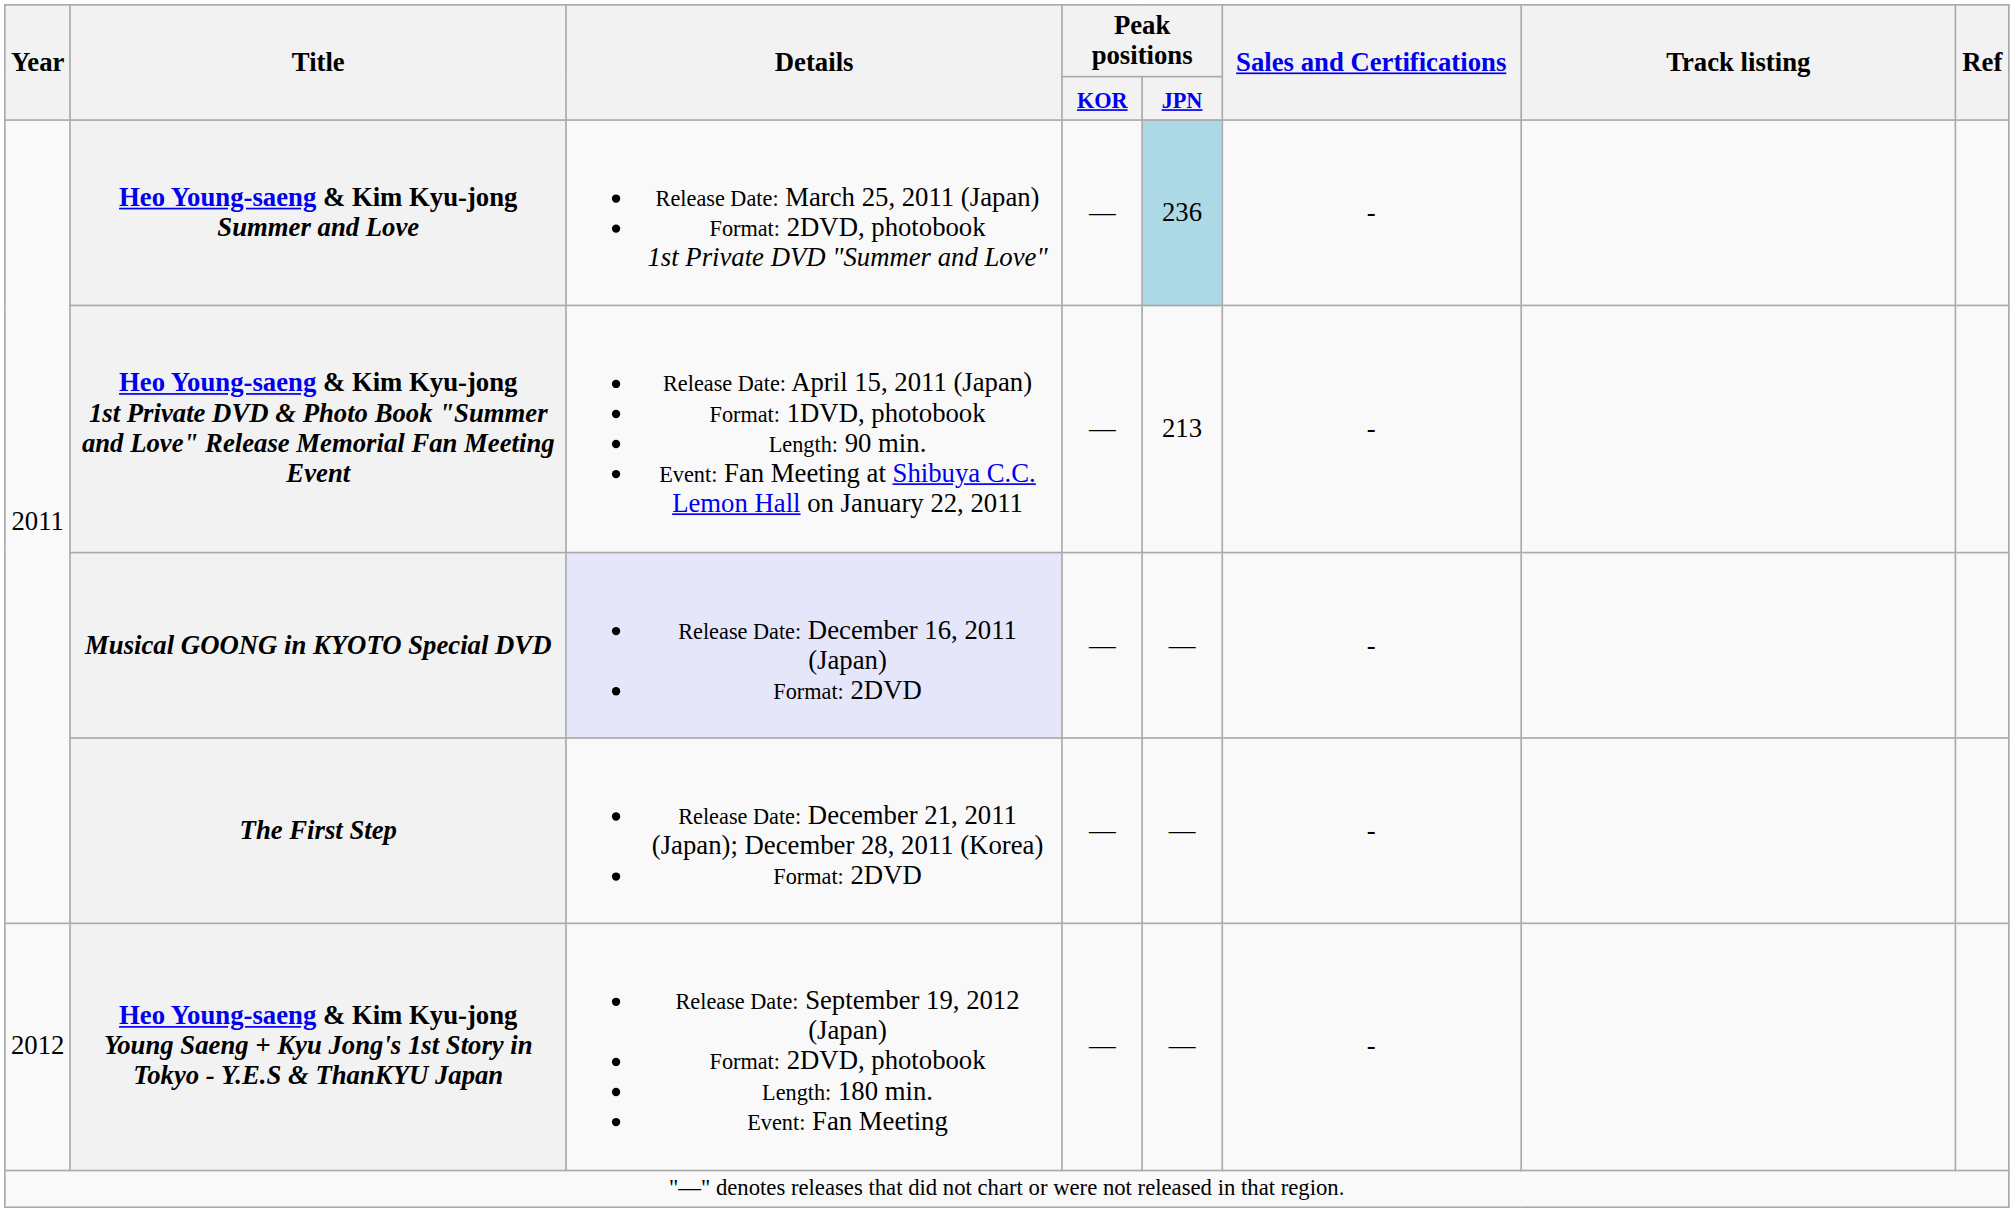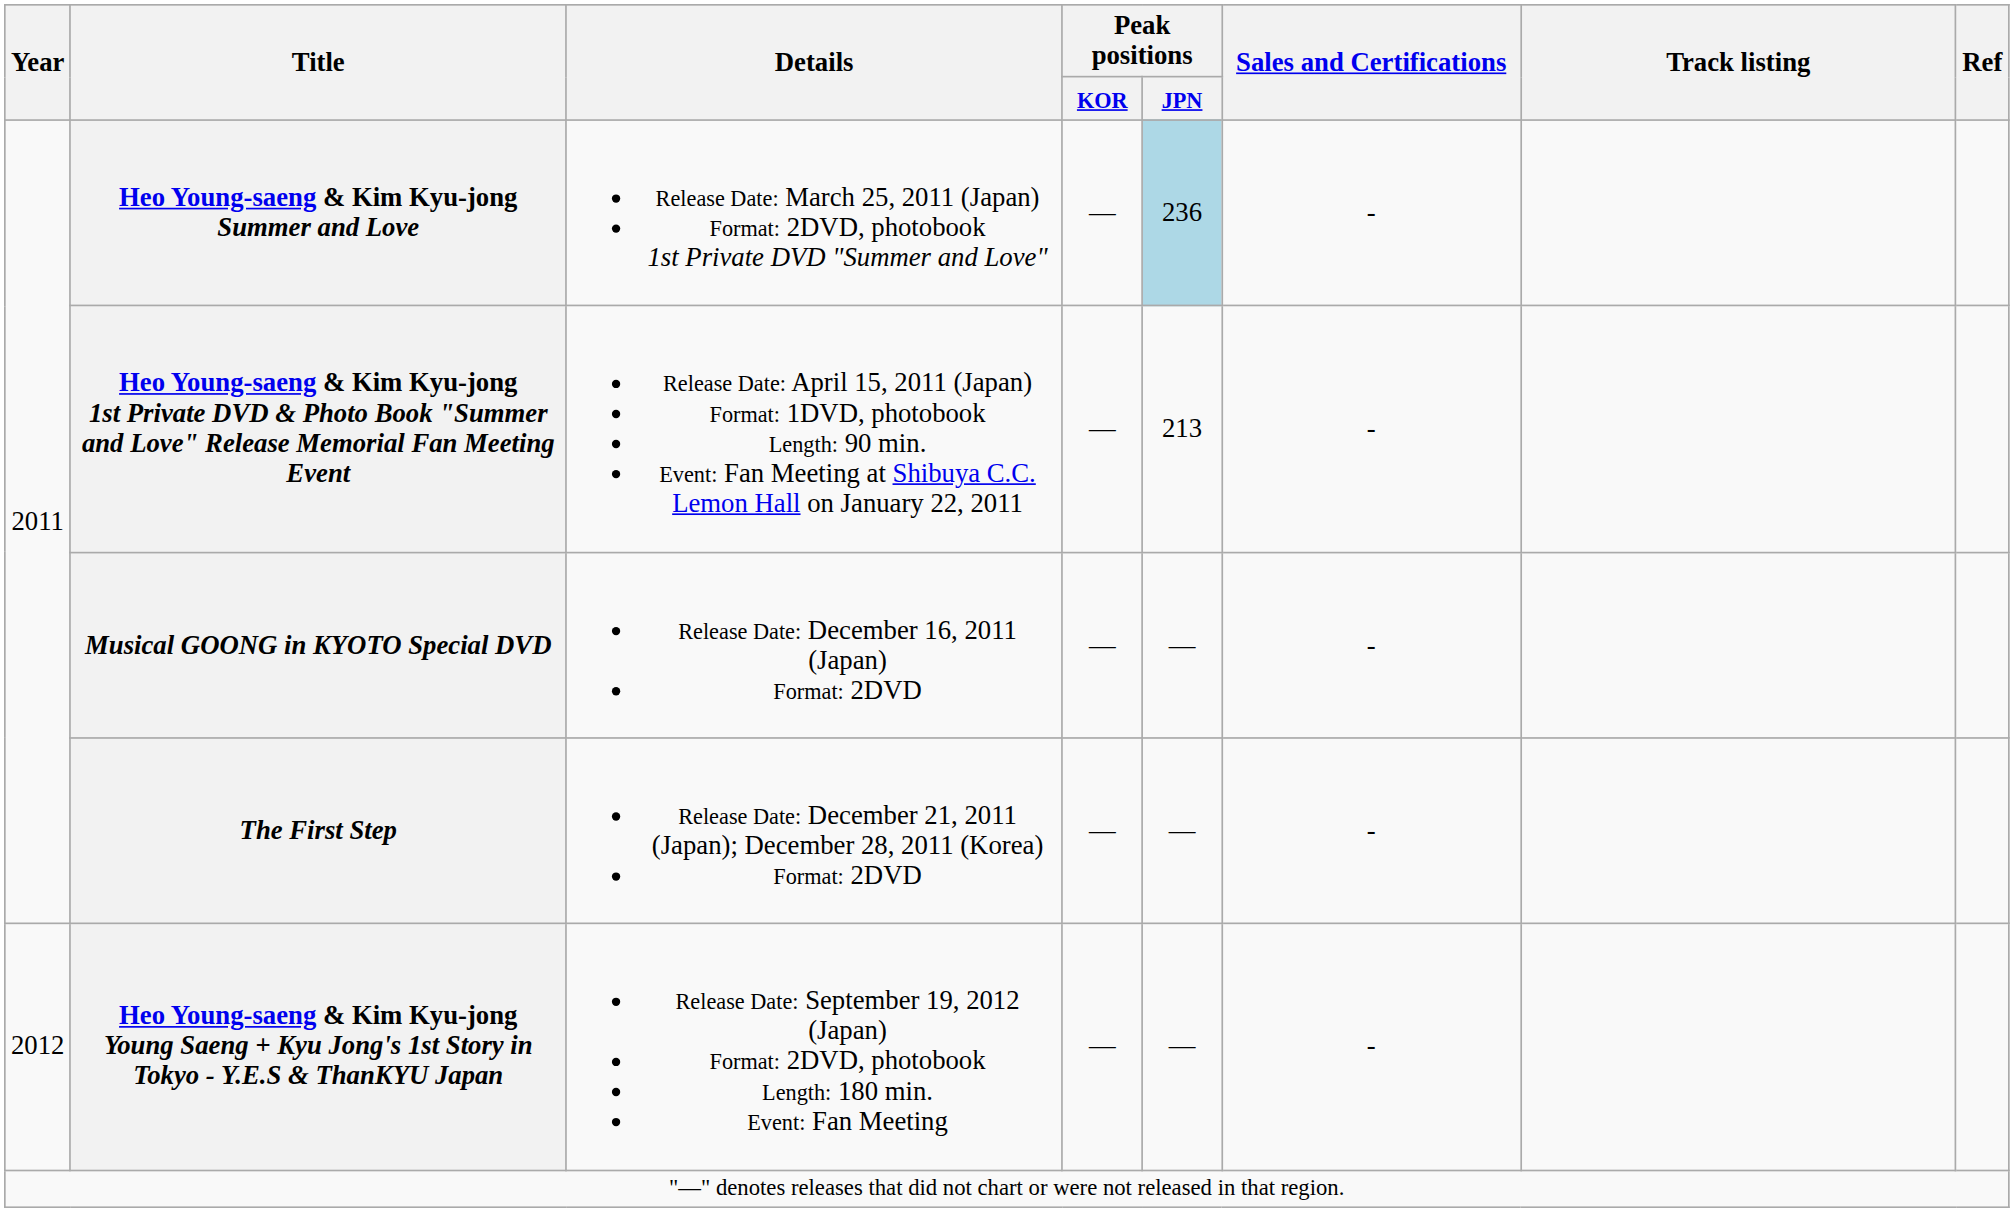(814, 660) lavender background -> (814, 660) no background
